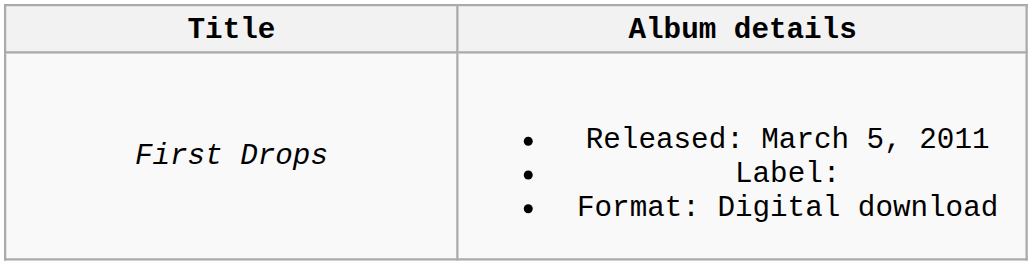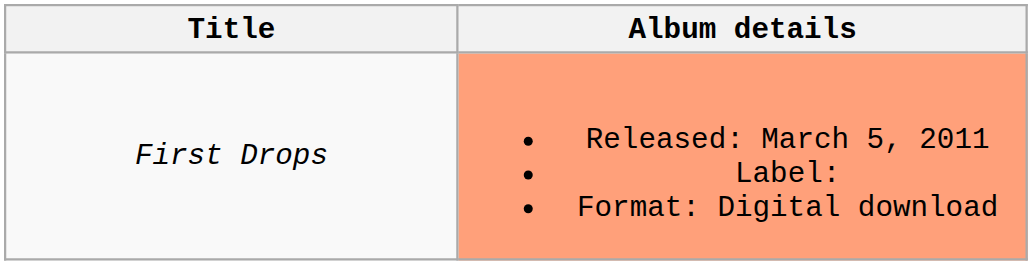(743, 173) no background -> (743, 173) lightsalmon background
